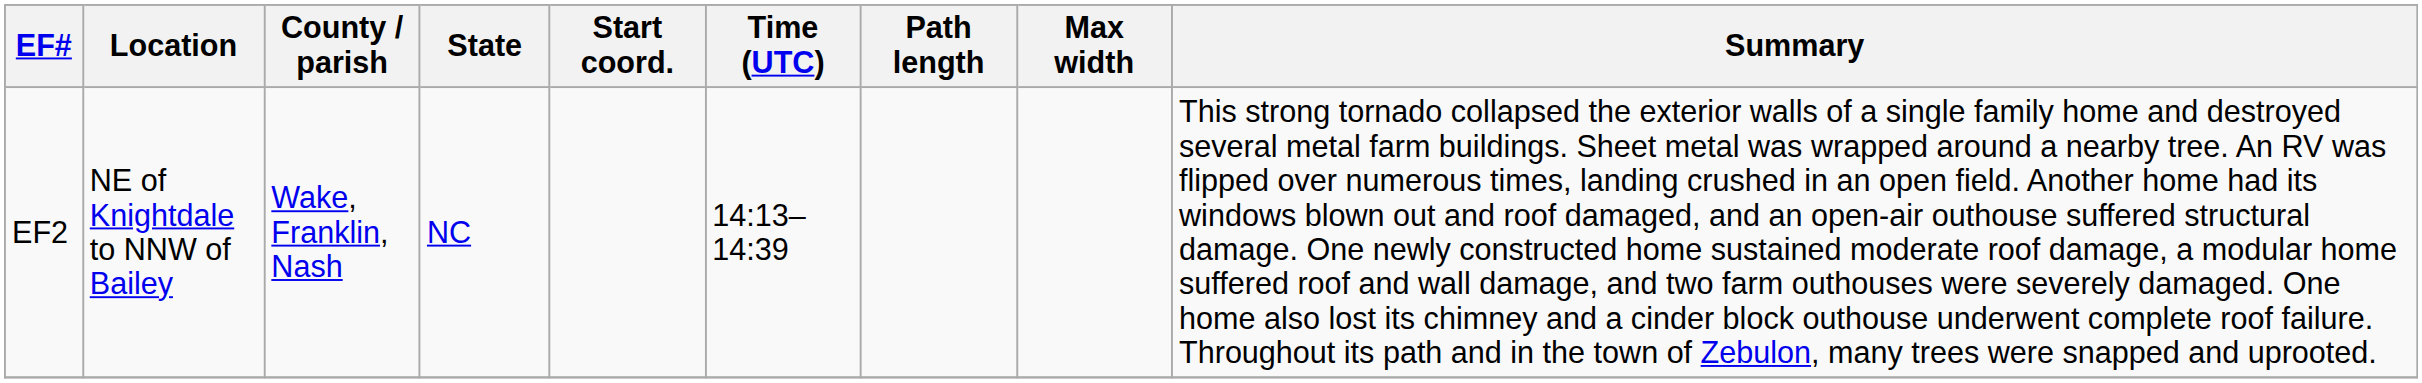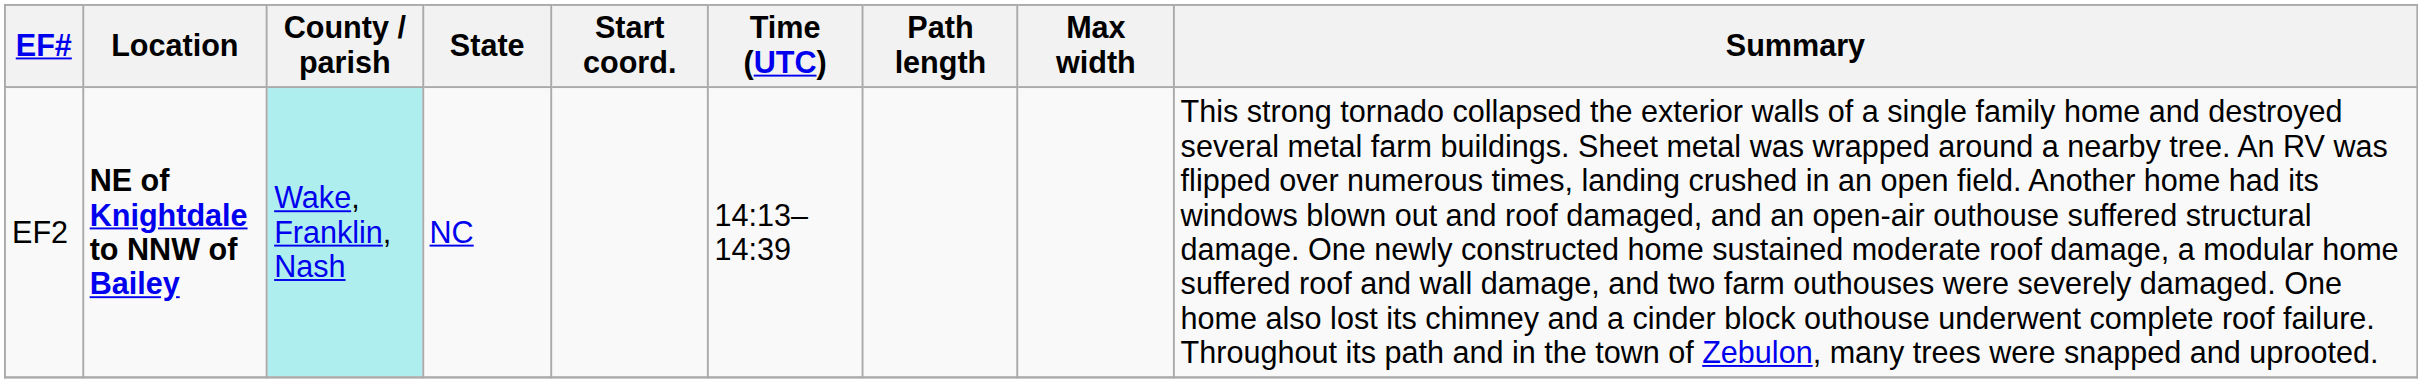(162, 231) normal -> (169, 231) bold
(330, 231) no background -> (333, 231) paleturquoise background
